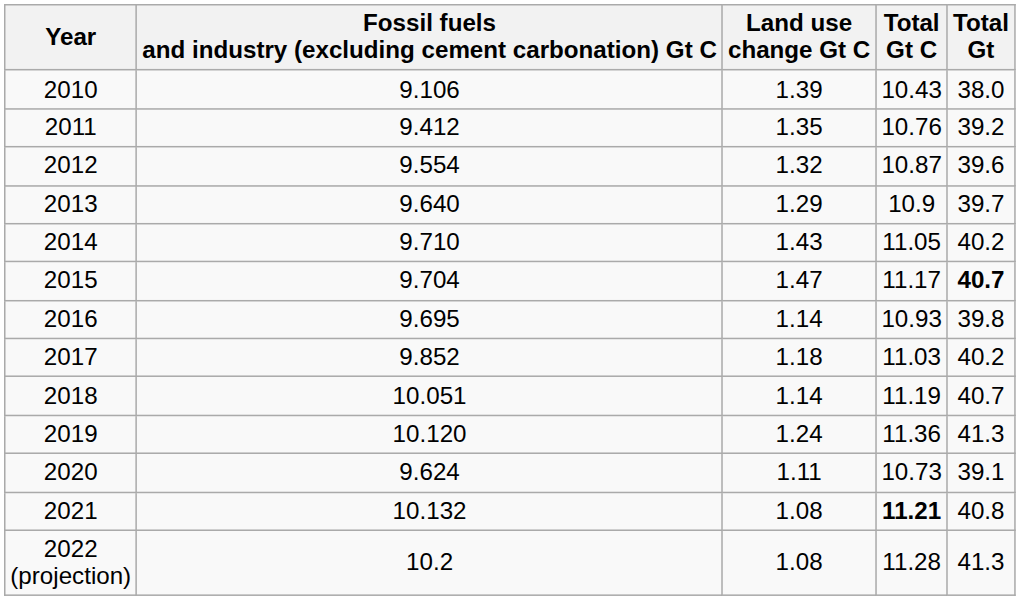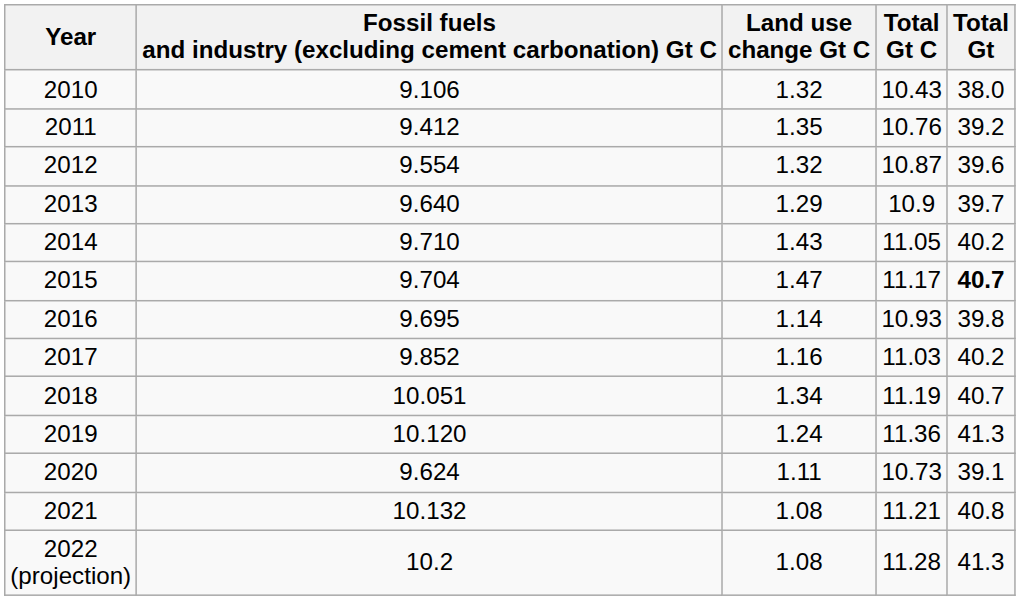(799, 89) 1.39 -> (799, 89) 1.32
(799, 357) 1.18 -> (799, 357) 1.16
(799, 395) 1.14 -> (799, 395) 1.34
(912, 510) bold -> (912, 510) normal
